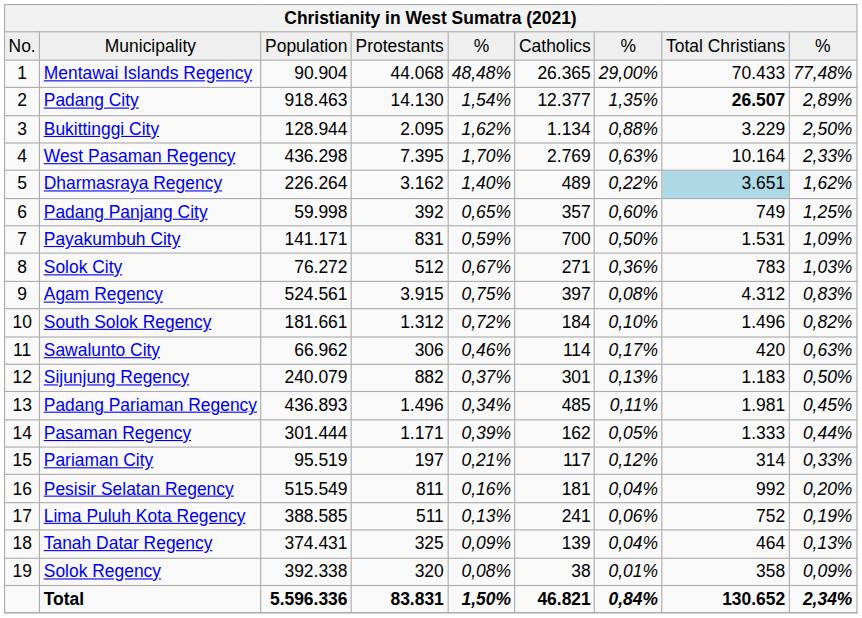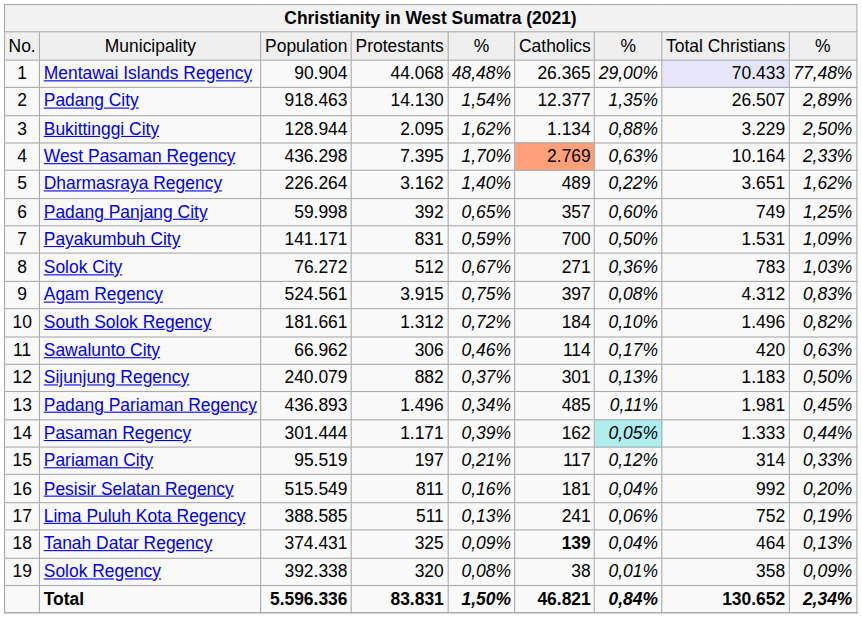(759, 73) no background -> (759, 73) lavender background
(759, 101) bold -> (759, 101) normal
(569, 156) no background -> (569, 156) lightsalmon background
(763, 184) lightblue background -> (763, 184) no background
(633, 433) no background -> (633, 433) paleturquoise background
(576, 543) normal -> (576, 543) bold
